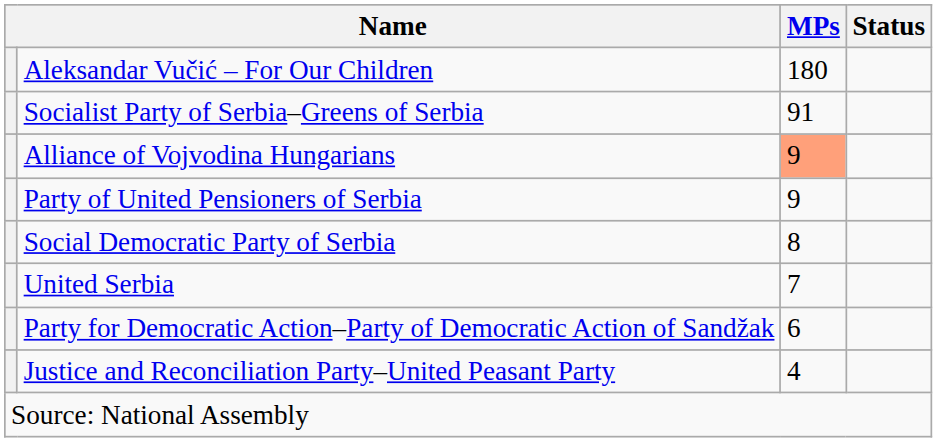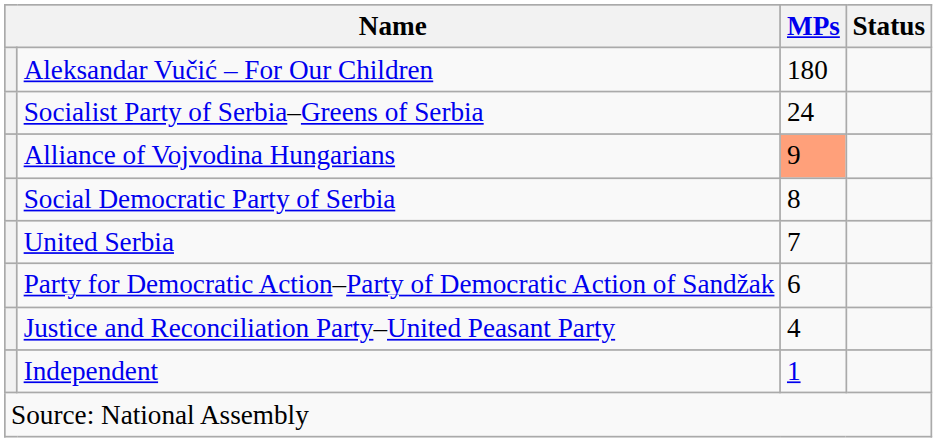(801, 112) 91 -> (801, 112) 24
- row: (223, 198)
+ row: (91, 371)
